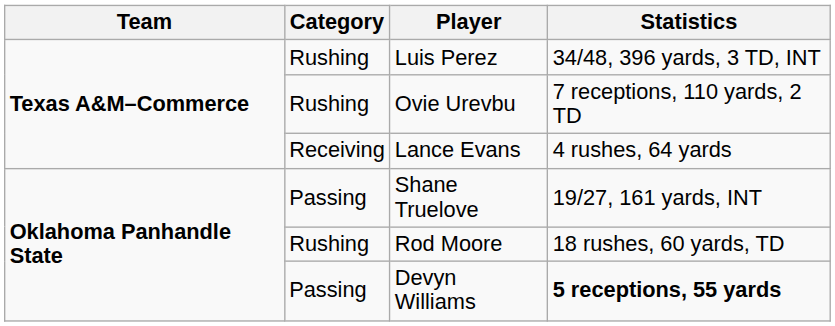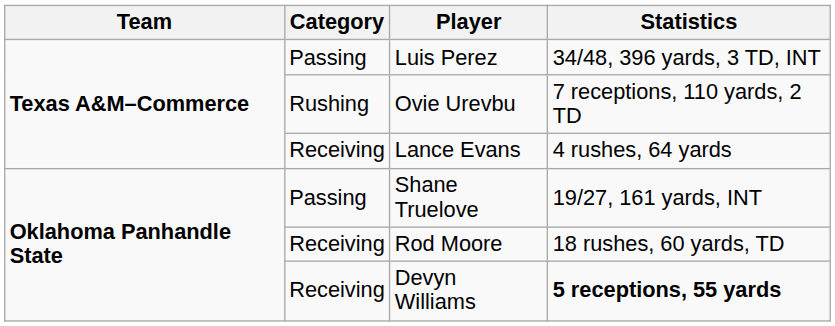(329, 57) Rushing -> (328, 57) Passing
(329, 244) Rushing -> (337, 244) Receiving
(328, 290) Passing -> (337, 290) Receiving
